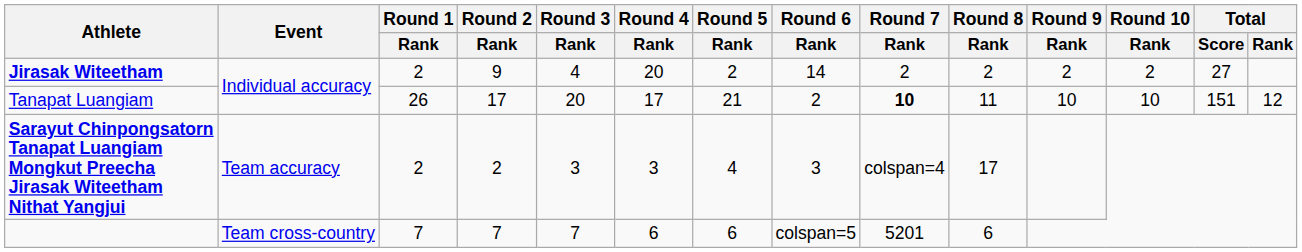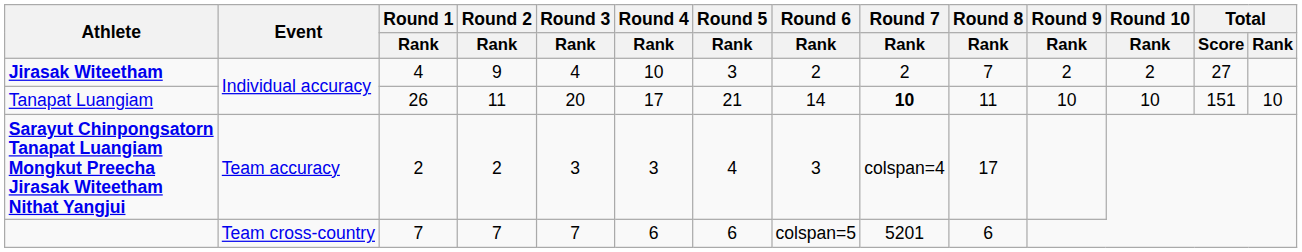(418, 73) 2 -> (418, 73) 4
(654, 73) 20 -> (654, 73) 10
(732, 73) 2 -> (732, 73) 3
(816, 73) 14 -> (816, 73) 2
(988, 73) 2 -> (988, 73) 7
(497, 101) 17 -> (497, 101) 11
(816, 101) 2 -> (816, 101) 14
(1273, 101) 12 -> (1273, 101) 10
